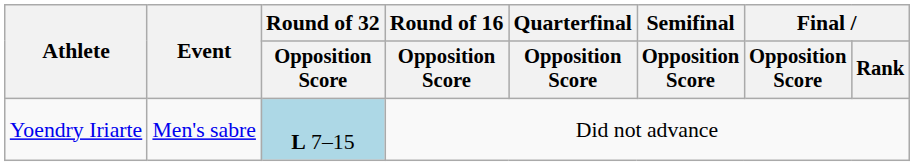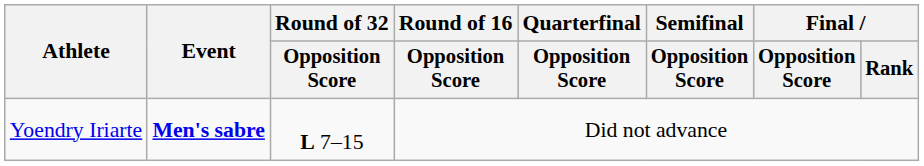(204, 129) normal -> (209, 129) bold
(323, 142) lightblue background -> (332, 142) no background
